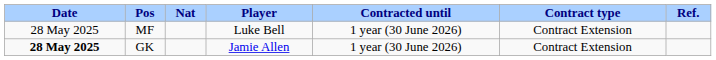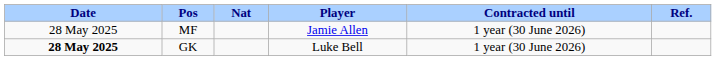- column: (583, 13)
(259, 30) Luke Bell -> (337, 30) Jamie Allen
(259, 47) Jamie Allen -> (337, 47) Luke Bell
